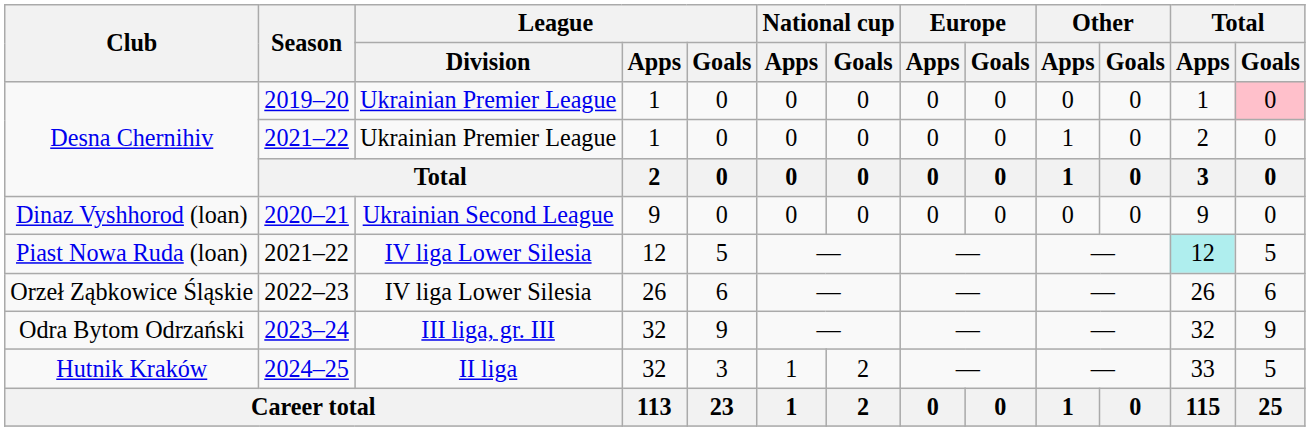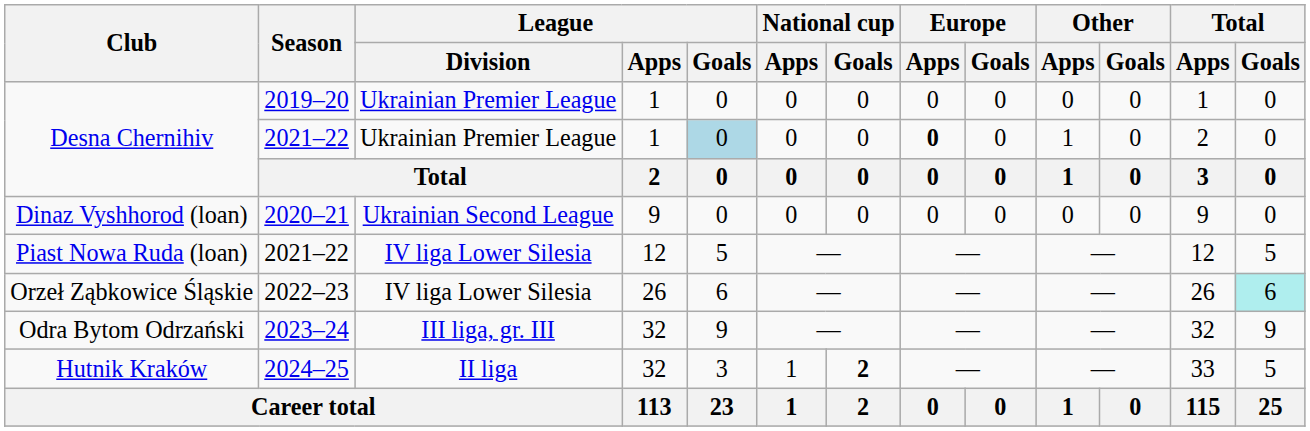(1270, 100) pink background -> (1270, 100) no background
(722, 138) no background -> (722, 138) lightblue background
(933, 138) normal -> (933, 138) bold
(1203, 253) paleturquoise background -> (1203, 253) no background
(1270, 291) no background -> (1270, 291) paleturquoise background
(863, 368) normal -> (863, 368) bold
